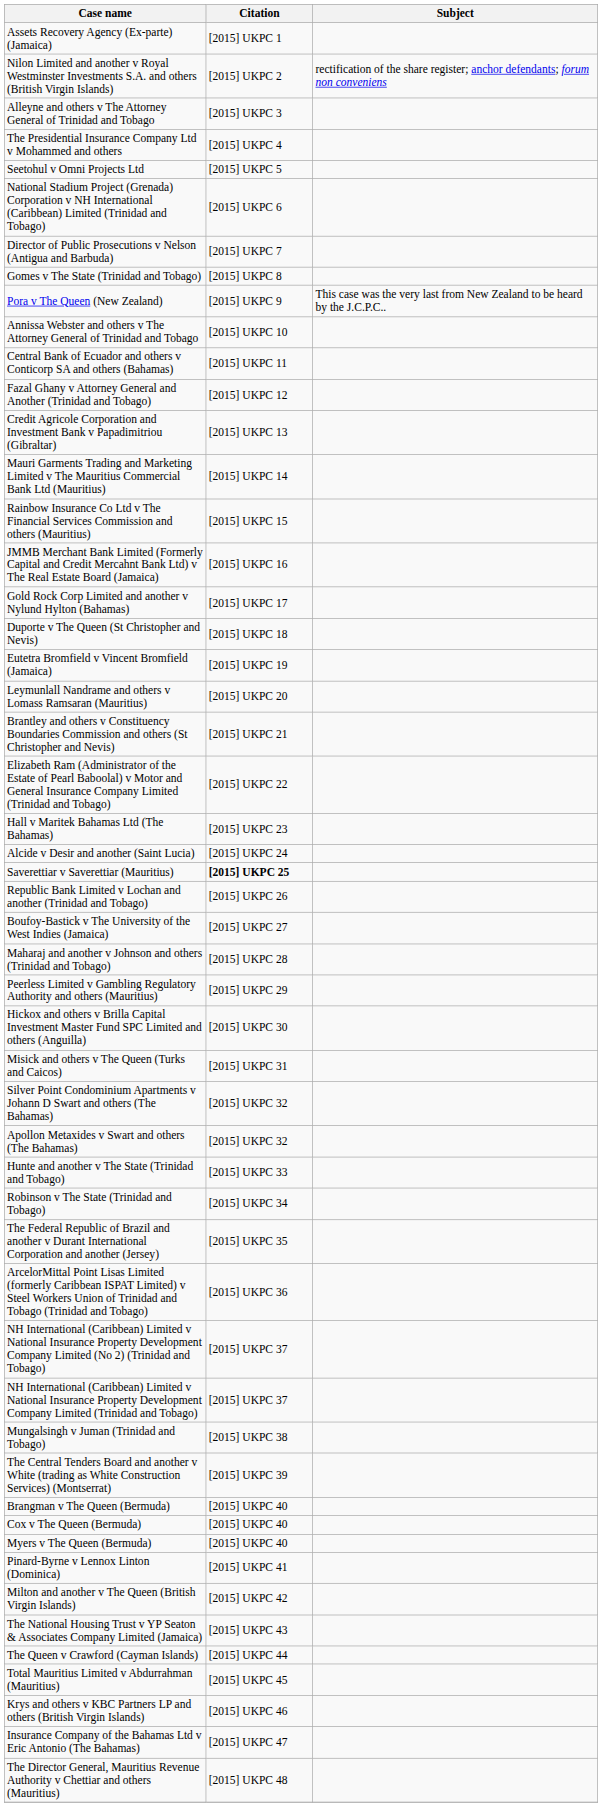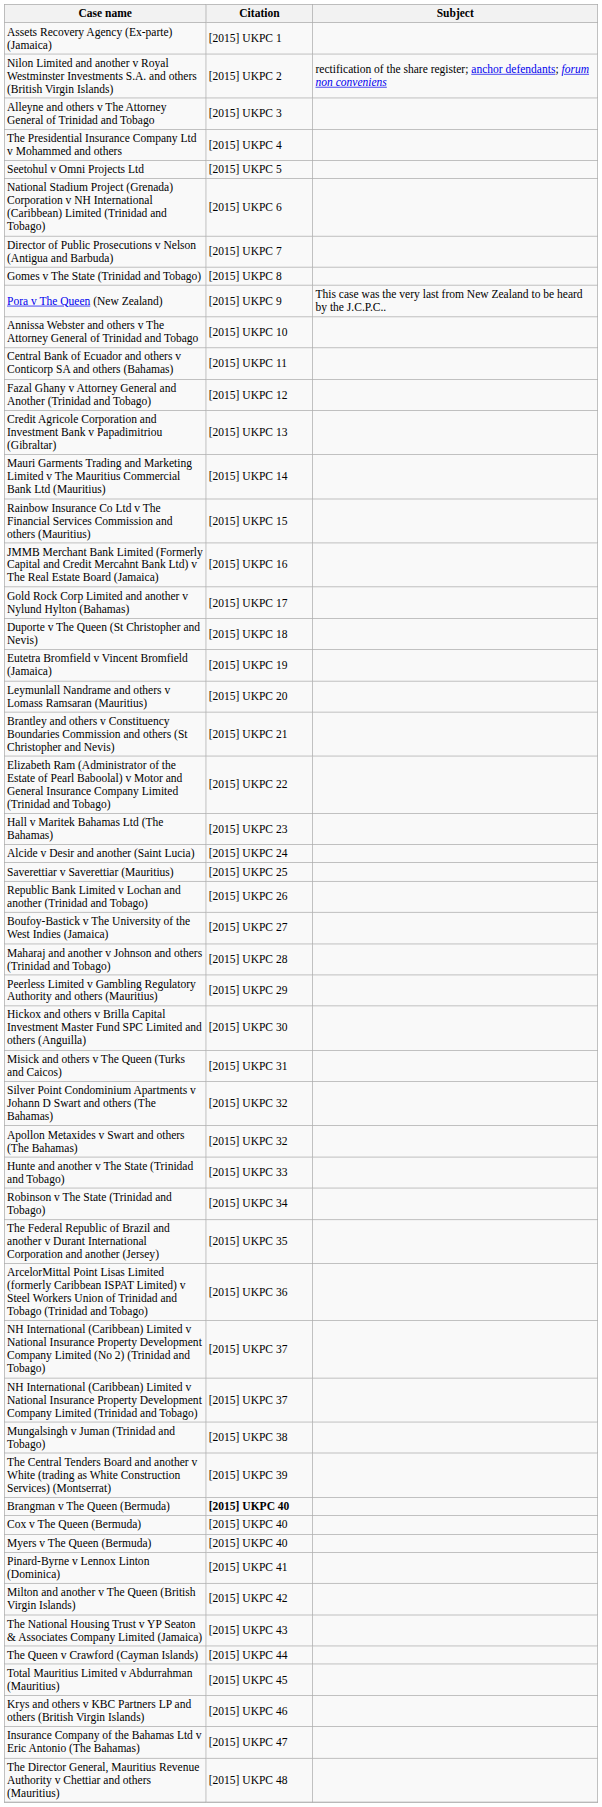(249, 872) bold -> (248, 872) normal
(248, 1506) normal -> (249, 1506) bold
